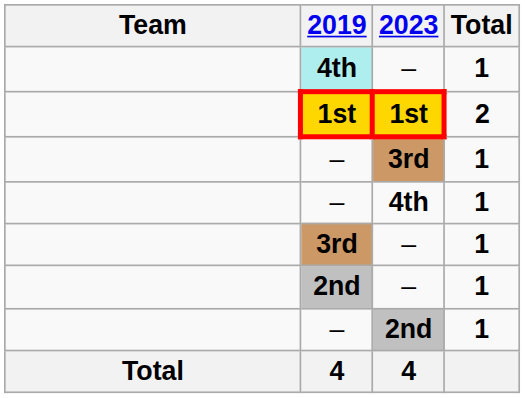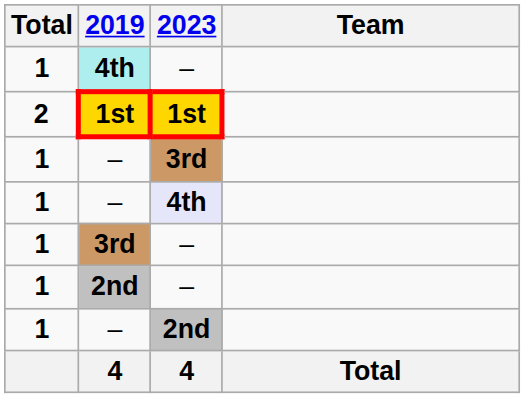columns swapped: (153, 25) <-> (482, 25)
(409, 201) no background -> (187, 201) lavender background
